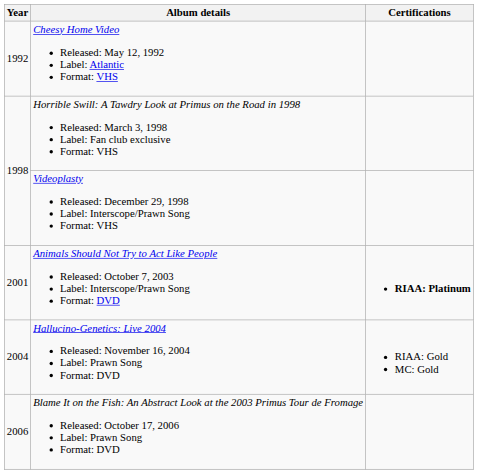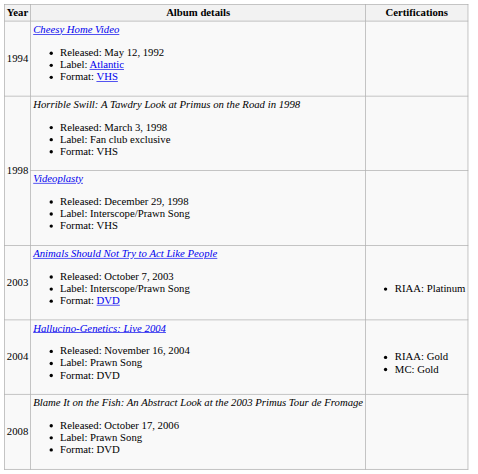(18, 58) 1992 -> (18, 58) 1994
(18, 282) 2001 -> (18, 282) 2003
(419, 289) bold -> (417, 289) normal
(18, 431) 2006 -> (18, 431) 2008
